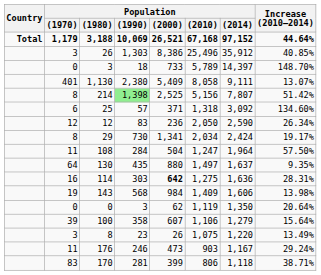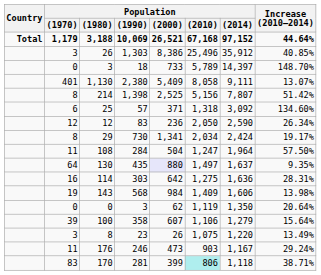(135, 95) lightgreen background -> (135, 95) no background
(175, 165) no background -> (175, 165) lavender background
(175, 179) bold -> (175, 179) normal
(210, 263) no background -> (210, 263) paleturquoise background
